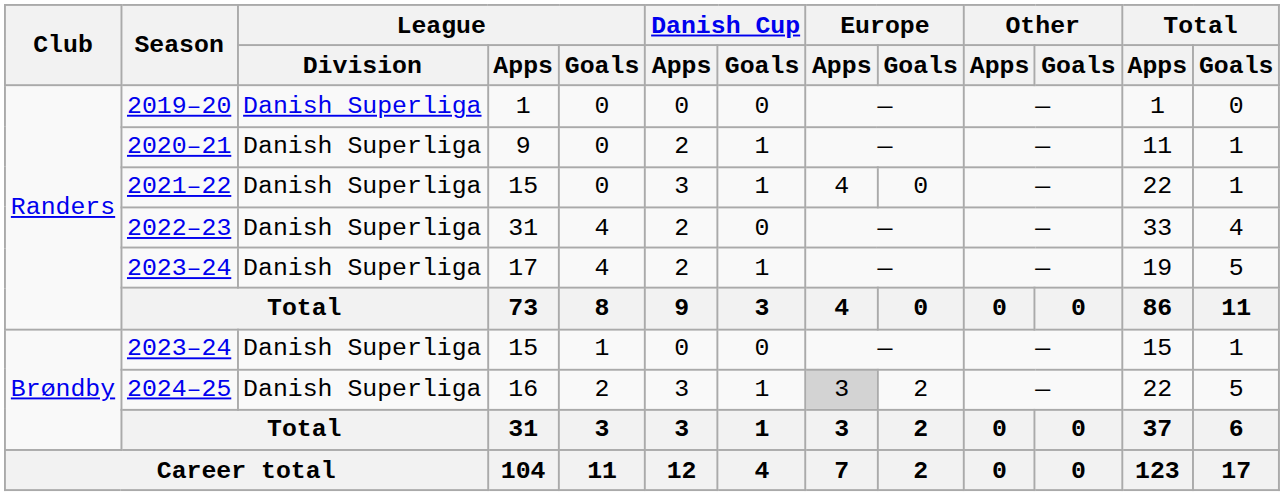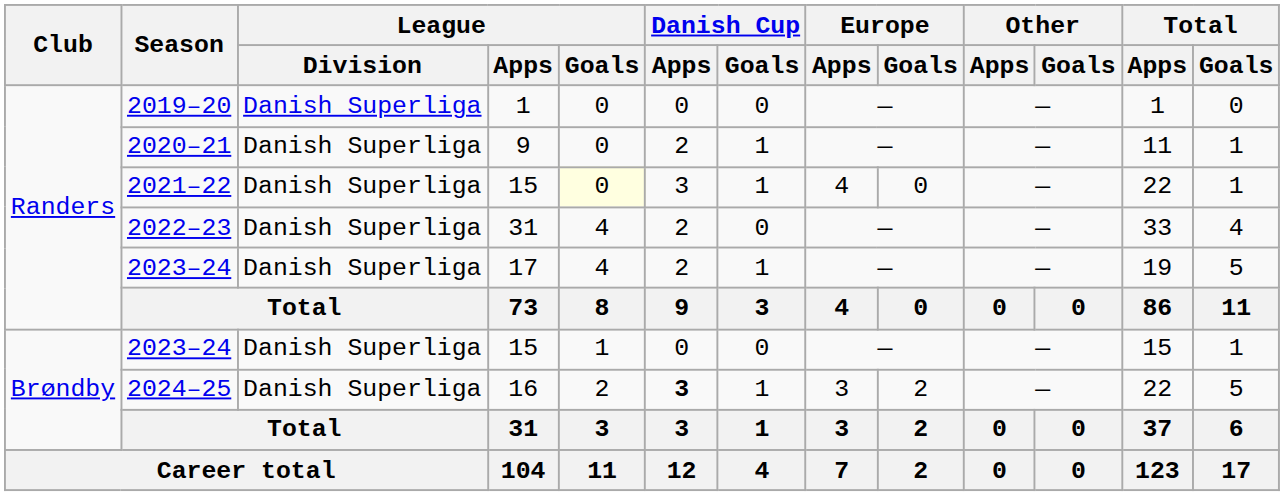(602, 187) no background -> (602, 187) lightyellow background
(682, 389) normal -> (682, 389) bold
(842, 389) lightgrey background -> (842, 389) no background
